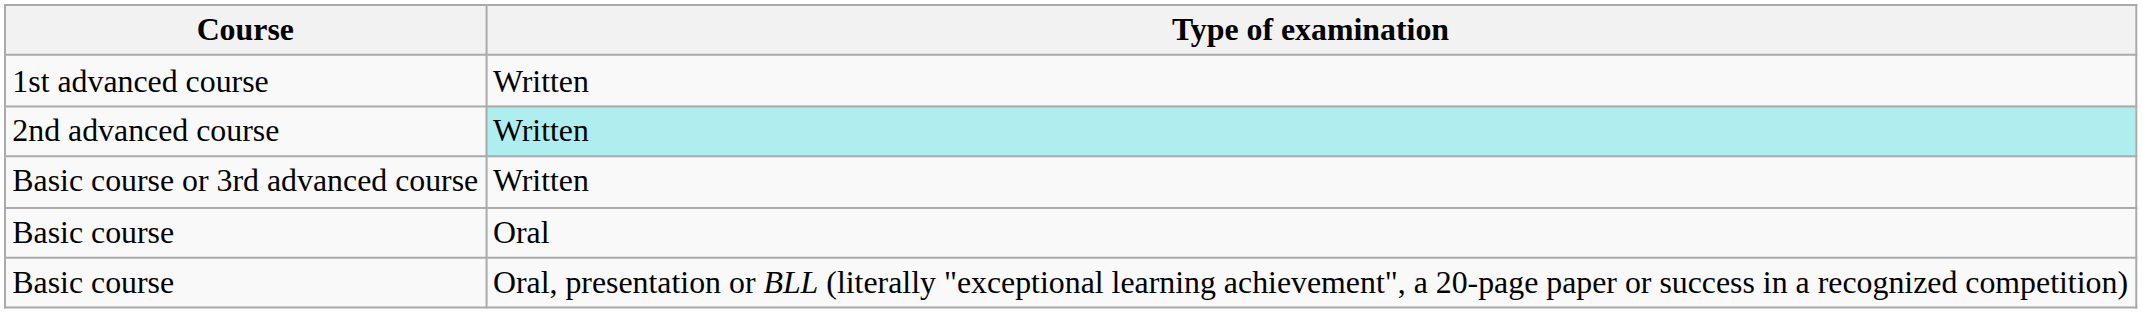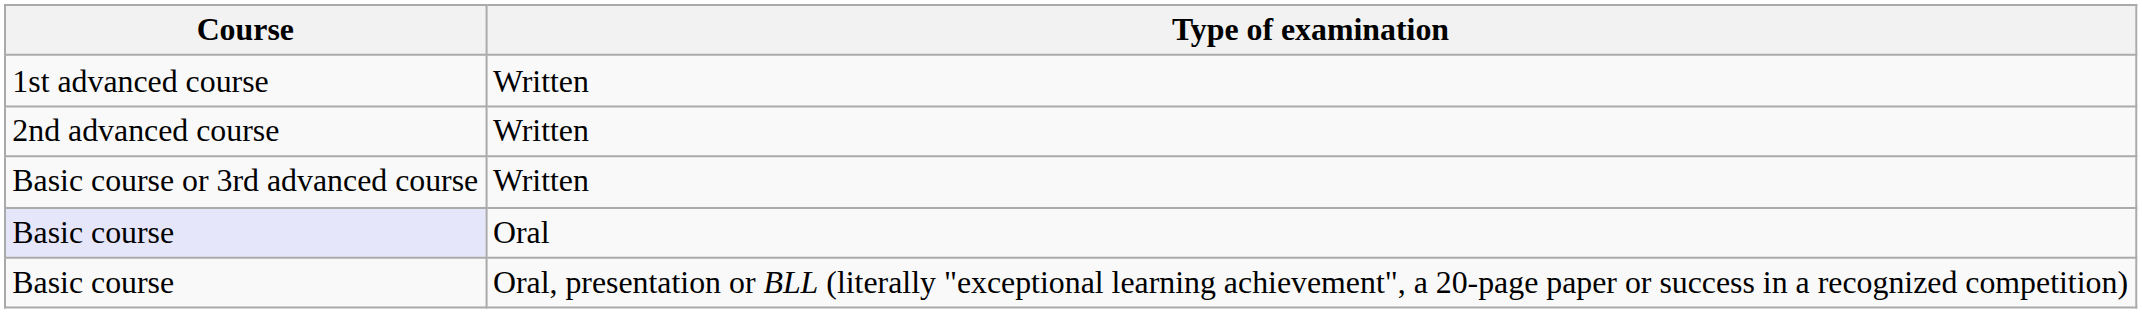(541, 130) paleturquoise background -> (541, 130) no background
(93, 231) no background -> (93, 231) lavender background
